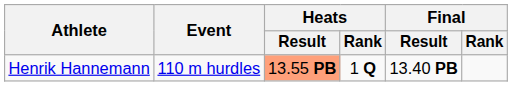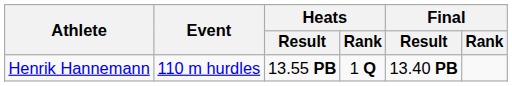(302, 68) lightsalmon background -> (302, 68) no background
